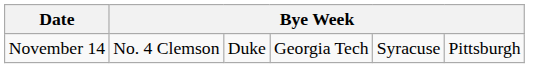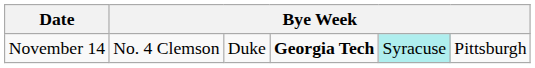(321, 48) normal -> (324, 48) bold
(409, 48) no background -> (414, 48) paleturquoise background
